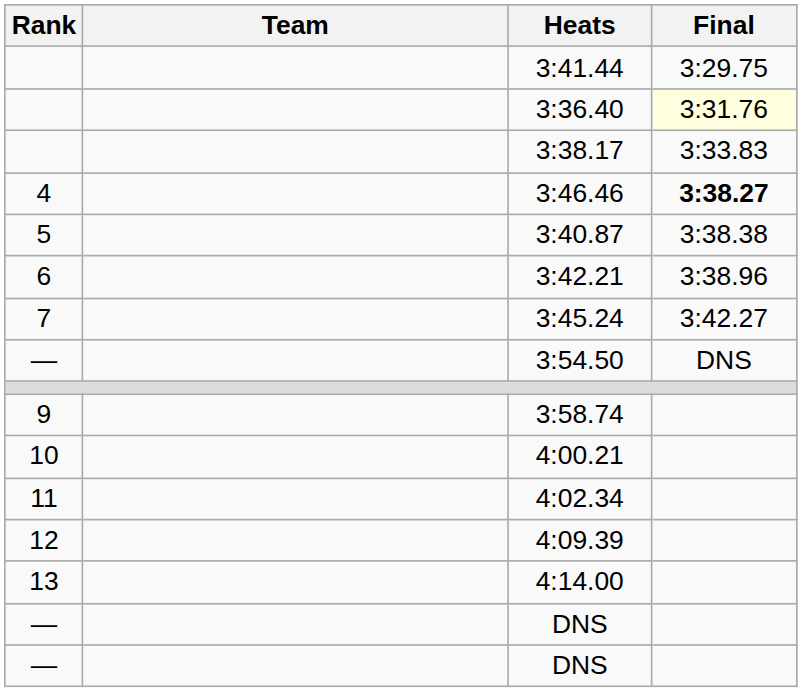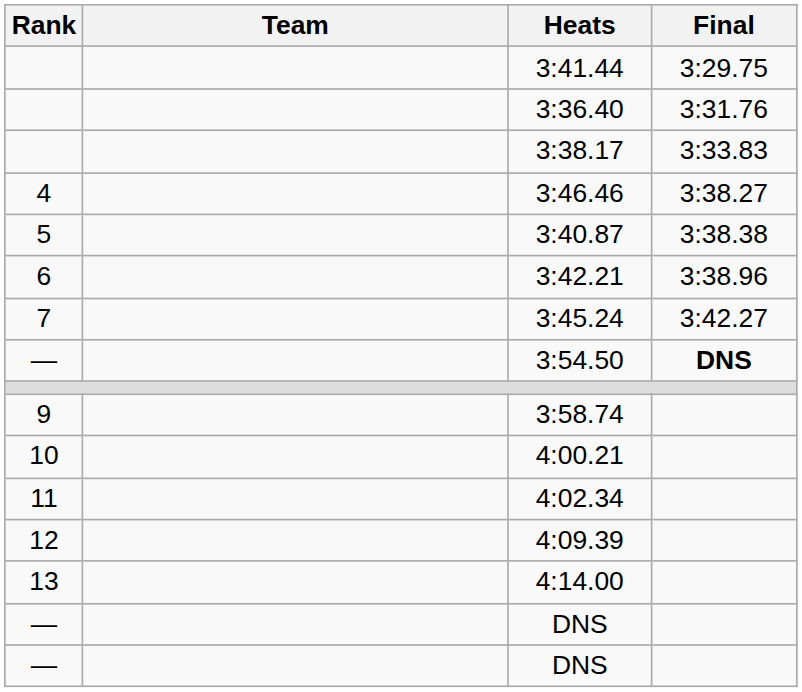(724, 109) lightyellow background -> (724, 109) no background
(724, 192) bold -> (724, 192) normal
(724, 360) normal -> (724, 360) bold
